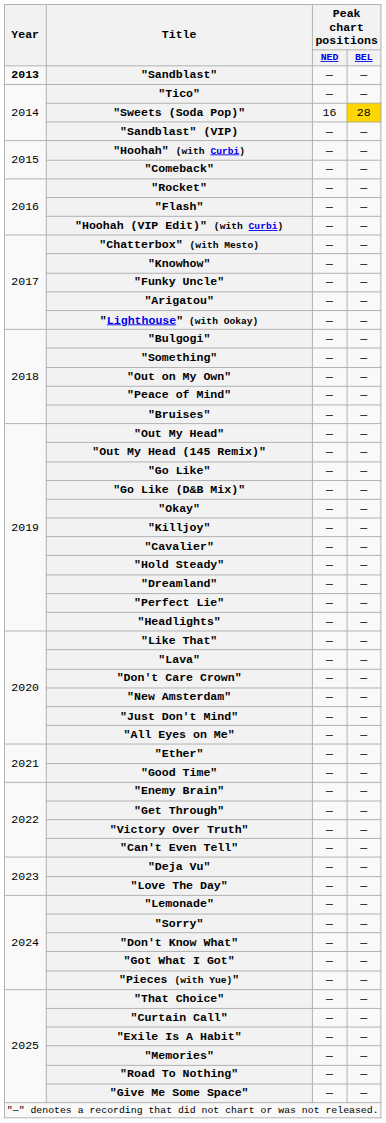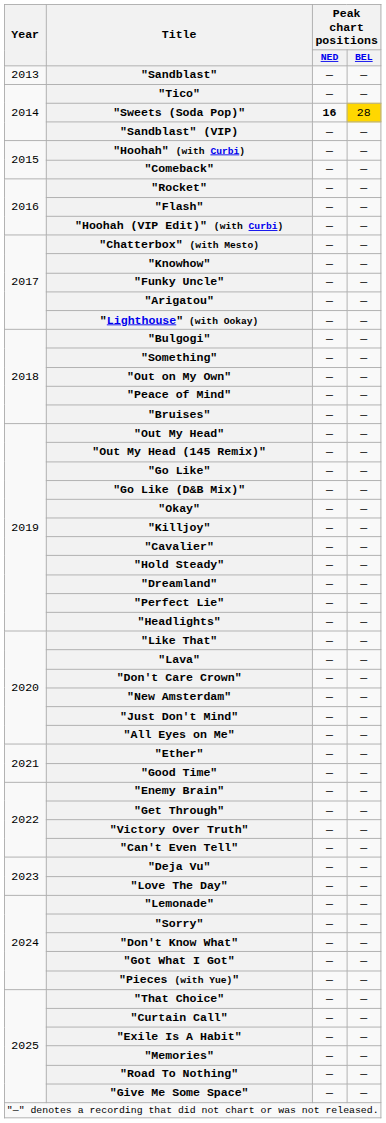(25, 75) bold -> (25, 75) normal
(329, 113) normal -> (329, 113) bold
